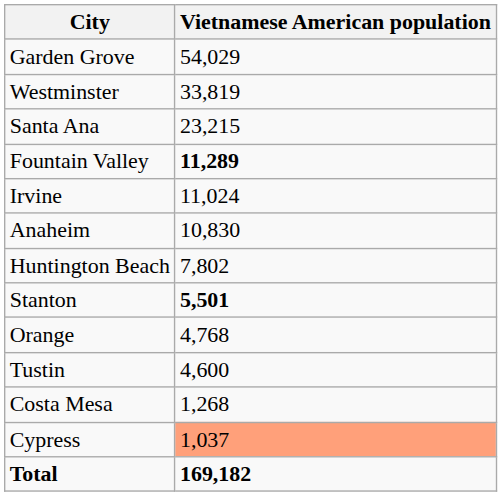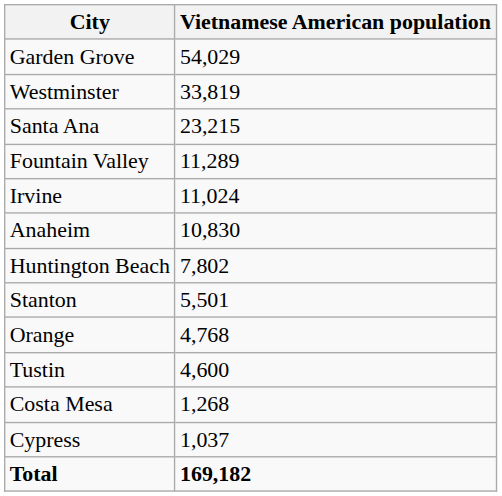(210, 160) bold -> (210, 160) normal
(205, 299) bold -> (205, 299) normal
(205, 439) lightsalmon background -> (205, 439) no background
